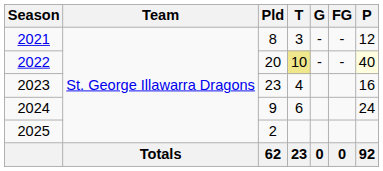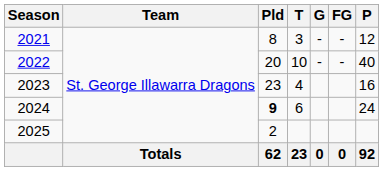(299, 62) khaki background -> (299, 62) no background
(367, 62) lightyellow background -> (367, 62) no background
(273, 108) normal -> (273, 108) bold
